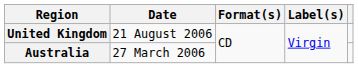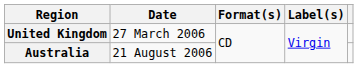(162, 33) 21 August 2006 -> (159, 33) 27 March 2006
(159, 53) 27 March 2006 -> (162, 53) 21 August 2006
